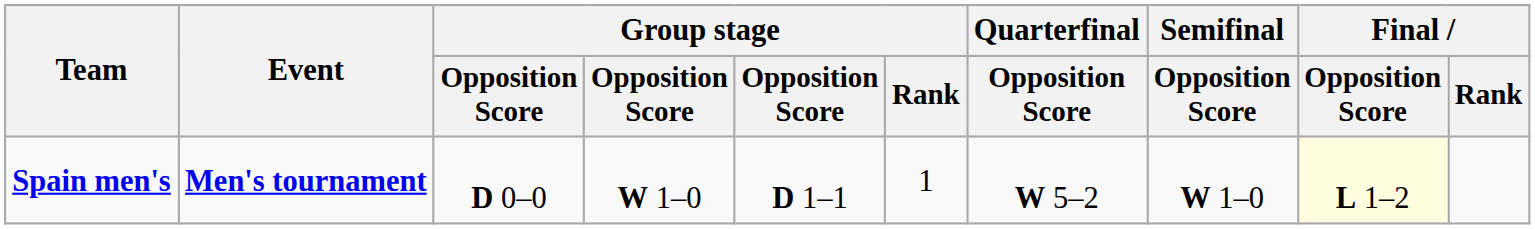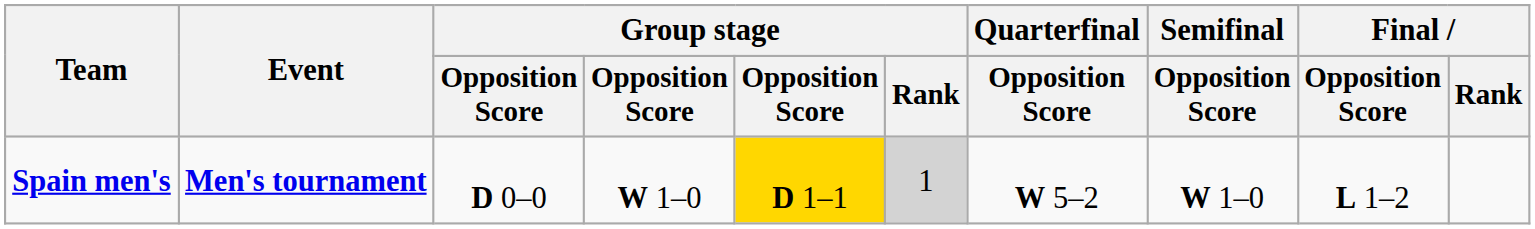(810, 198) no background -> (810, 198) gold background
(926, 179) no background -> (926, 179) lightgrey background
(1373, 198) lightyellow background -> (1373, 198) no background
